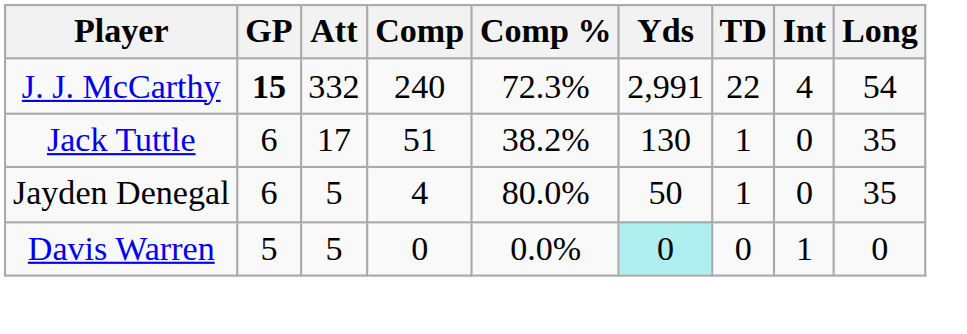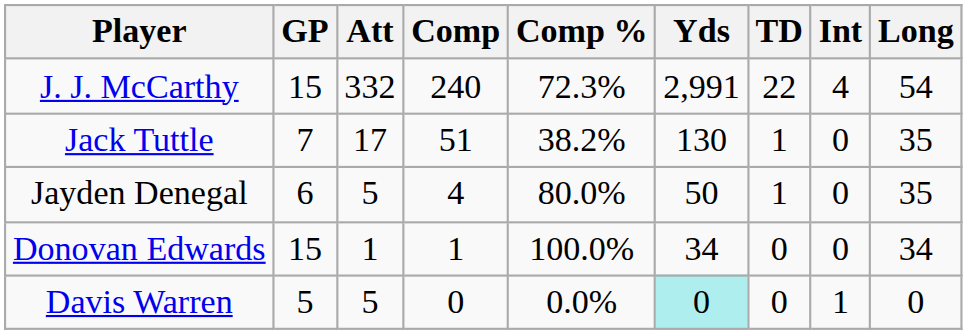(269, 85) bold -> (305, 85) normal
(269, 139) 6 -> (305, 139) 7
+ row: (139, 247)
